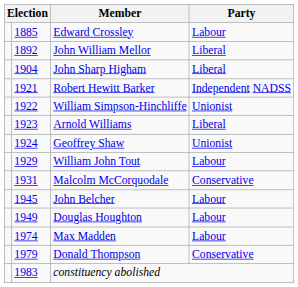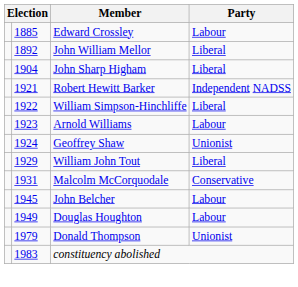(212, 106) Unionist -> (209, 106) Liberal
(209, 124) Liberal -> (209, 124) Labour
(209, 161) Labour -> (209, 161) Liberal
- row: (85, 236)
(223, 254) Conservative -> (212, 236) Unionist
